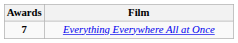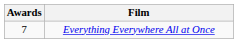(24, 30) bold -> (24, 30) normal
